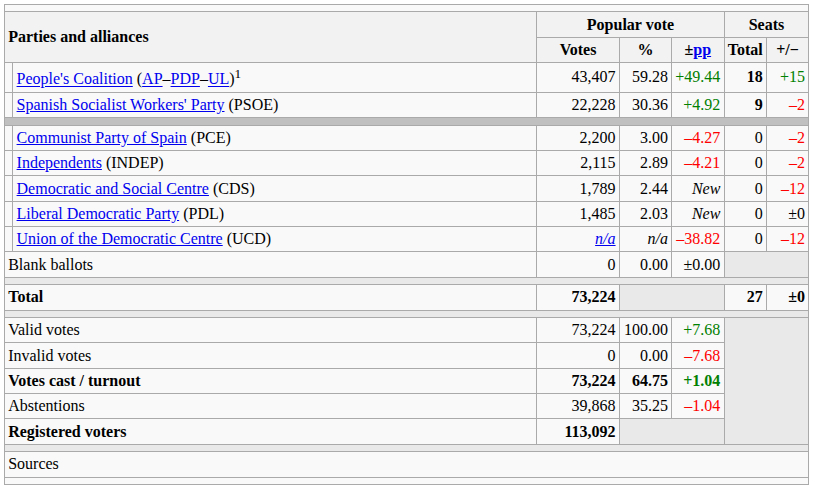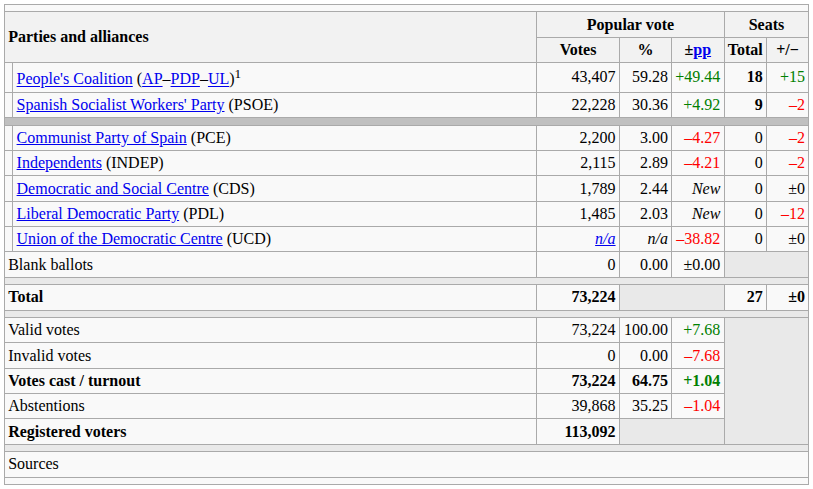(793, 188) –12 -> (797, 188) ±0
(797, 213) ±0 -> (793, 213) –12
(793, 239) –12 -> (797, 239) ±0
